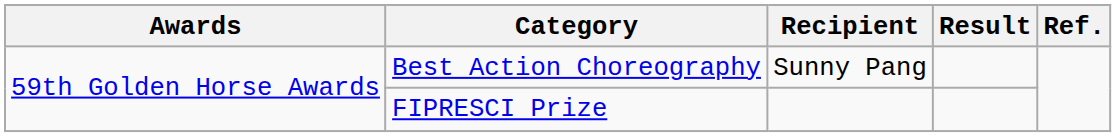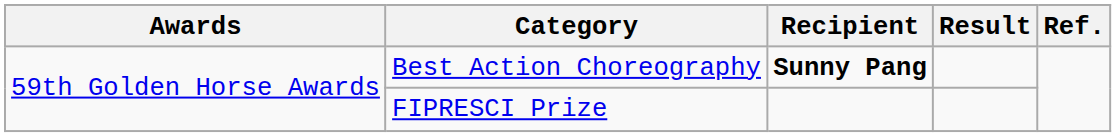(850, 68) normal -> (850, 68) bold
